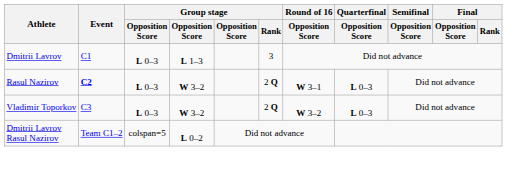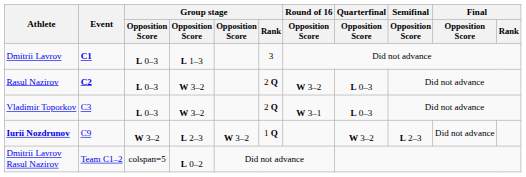(86, 56) normal -> (86, 56) bold
(309, 87) W 3–1 -> (309, 87) W 3–2
(309, 113) W 3–2 -> (309, 113) W 3–1
+ row: (38, 133)
